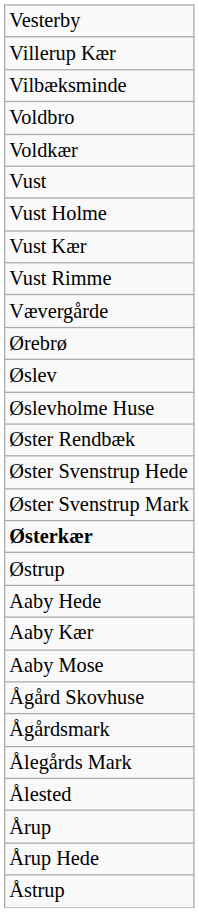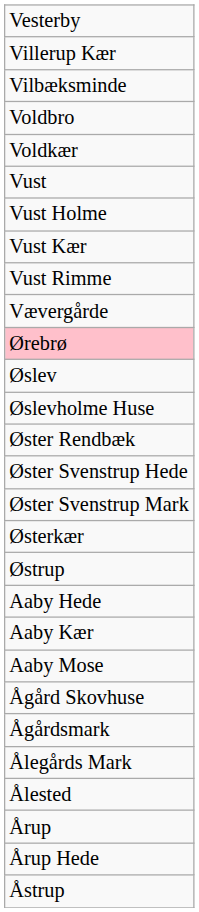(38, 343) no background -> (38, 343) pink background
(51, 536) bold -> (47, 536) normal
